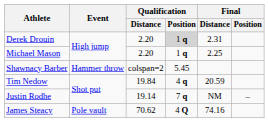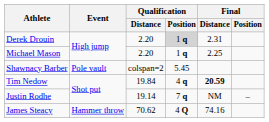(98, 68) Hammer throw -> (89, 68) Pole vault
(215, 82) normal -> (215, 82) bold
(89, 110) Pole vault -> (98, 110) Hammer throw
